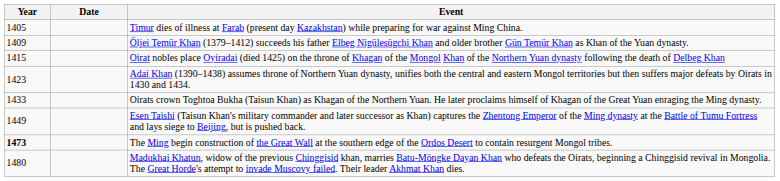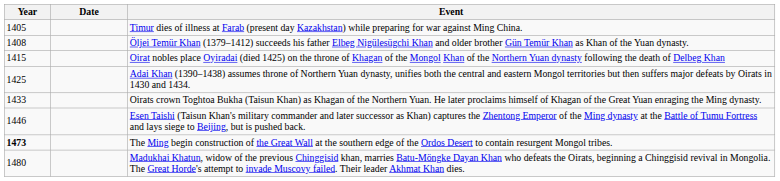(16, 43) 1409 -> (16, 43) 1408
(16, 79) 1423 -> (16, 79) 1425
(16, 121) 1449 -> (16, 121) 1446
